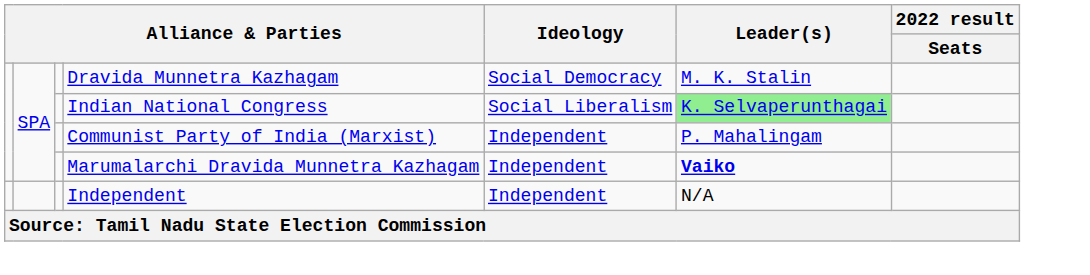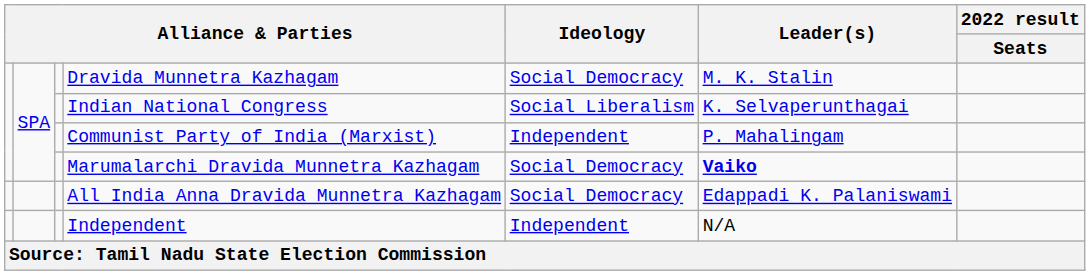(784, 108) lightgreen background -> (806, 108) no background
(548, 167) Independent -> (596, 167) Social Democracy
+ row: (284, 196)
